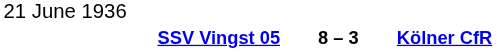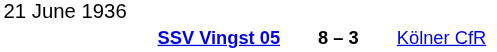(445, 37) bold -> (441, 37) normal
